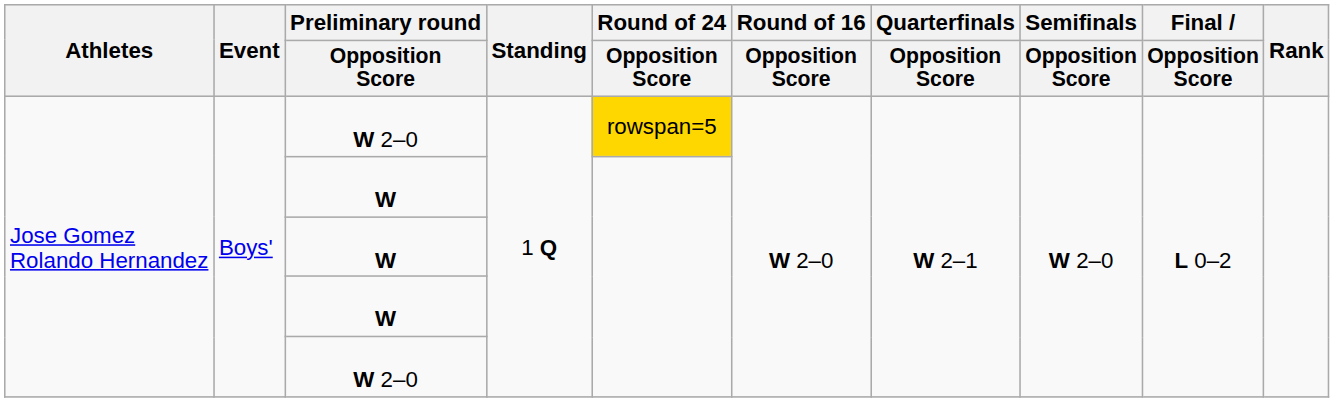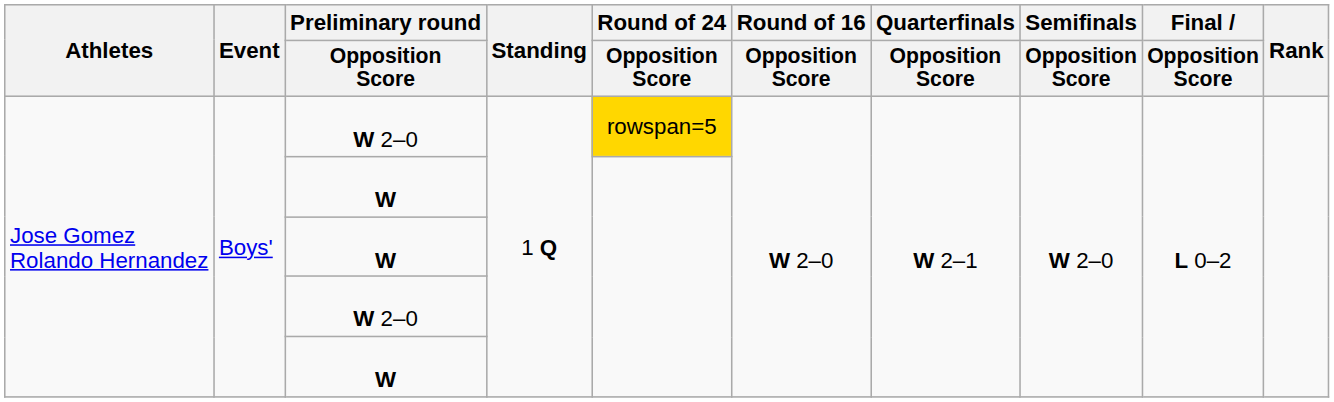(386, 320) W -> (386, 320) W 2–0
(386, 380) W 2–0 -> (386, 380) W
